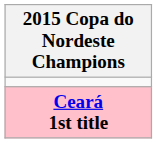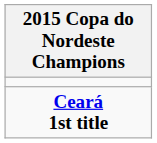(78, 112) pink background -> (78, 112) no background
